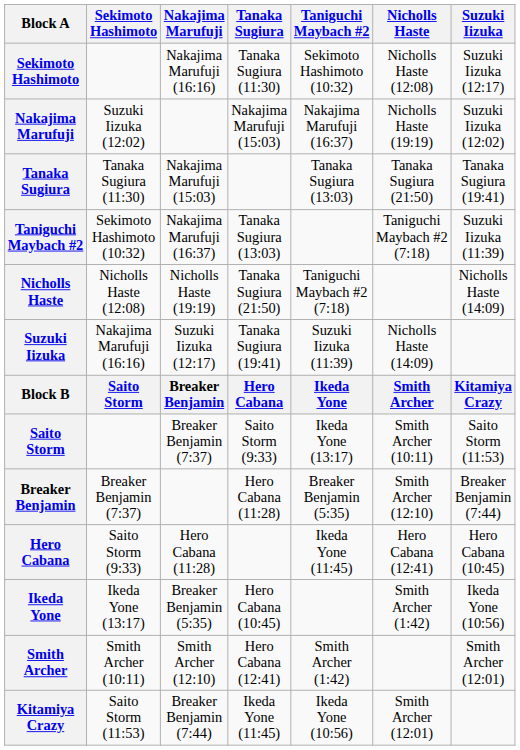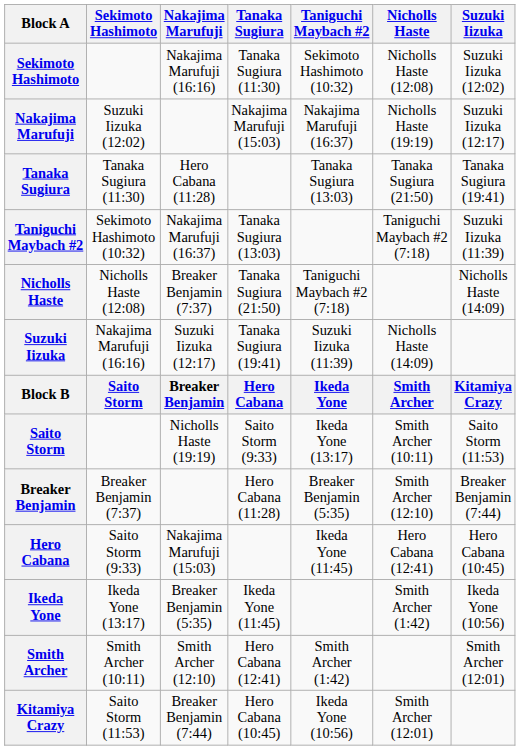(483, 71) Suzuki Iizuka (12:17) -> (483, 71) Suzuki Iizuka (12:02)
(483, 126) Suzuki Iizuka (12:02) -> (483, 126) Suzuki Iizuka (12:17)
(194, 181) Nakajima Marufuji (15:03) -> (194, 181) Hero Cabana (11:28)
(194, 292) Nicholls Haste (19:19) -> (194, 292) Breaker Benjamin (7:37)
(194, 441) Breaker Benjamin (7:37) -> (194, 441) Nicholls Haste (19:19)
(194, 552) Hero Cabana (11:28) -> (194, 552) Nakajima Marufuji (15:03)
(259, 607) Hero Cabana (10:45) -> (259, 607) Ikeda Yone (11:45)
(259, 717) Ikeda Yone (11:45) -> (259, 717) Hero Cabana (10:45)
